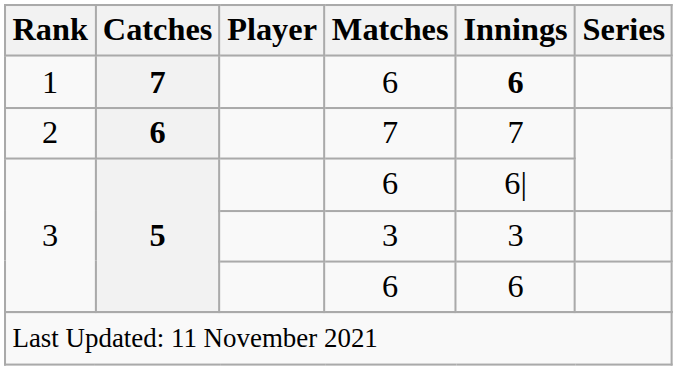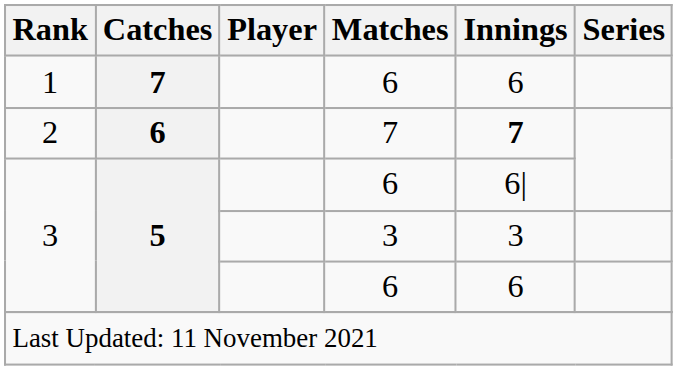(516, 81) bold -> (516, 81) normal
(516, 132) normal -> (516, 132) bold
